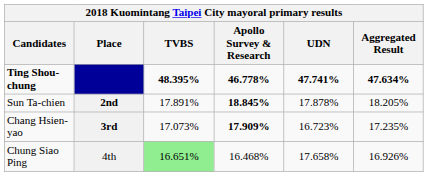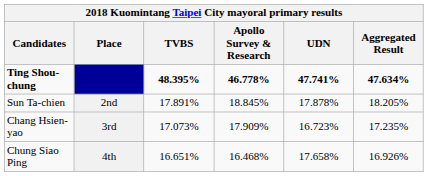(109, 103) bold -> (109, 103) normal
(249, 103) bold -> (249, 103) normal
(109, 126) bold -> (109, 126) normal
(249, 126) bold -> (249, 126) normal
(179, 156) lightgreen background -> (179, 156) no background
